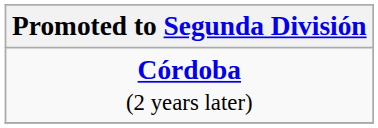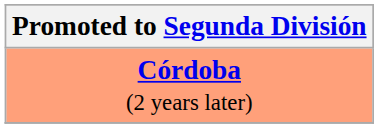(189, 84) no background -> (189, 84) lightsalmon background
